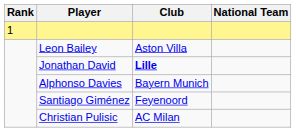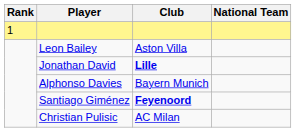(161, 100) normal -> (163, 100) bold
